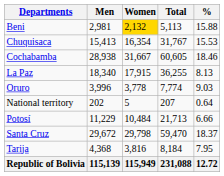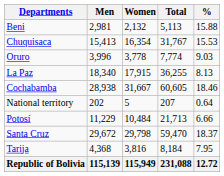(135, 27) gold background -> (135, 27) no background
rows swapped: (32, 57) <-> (18, 88)
